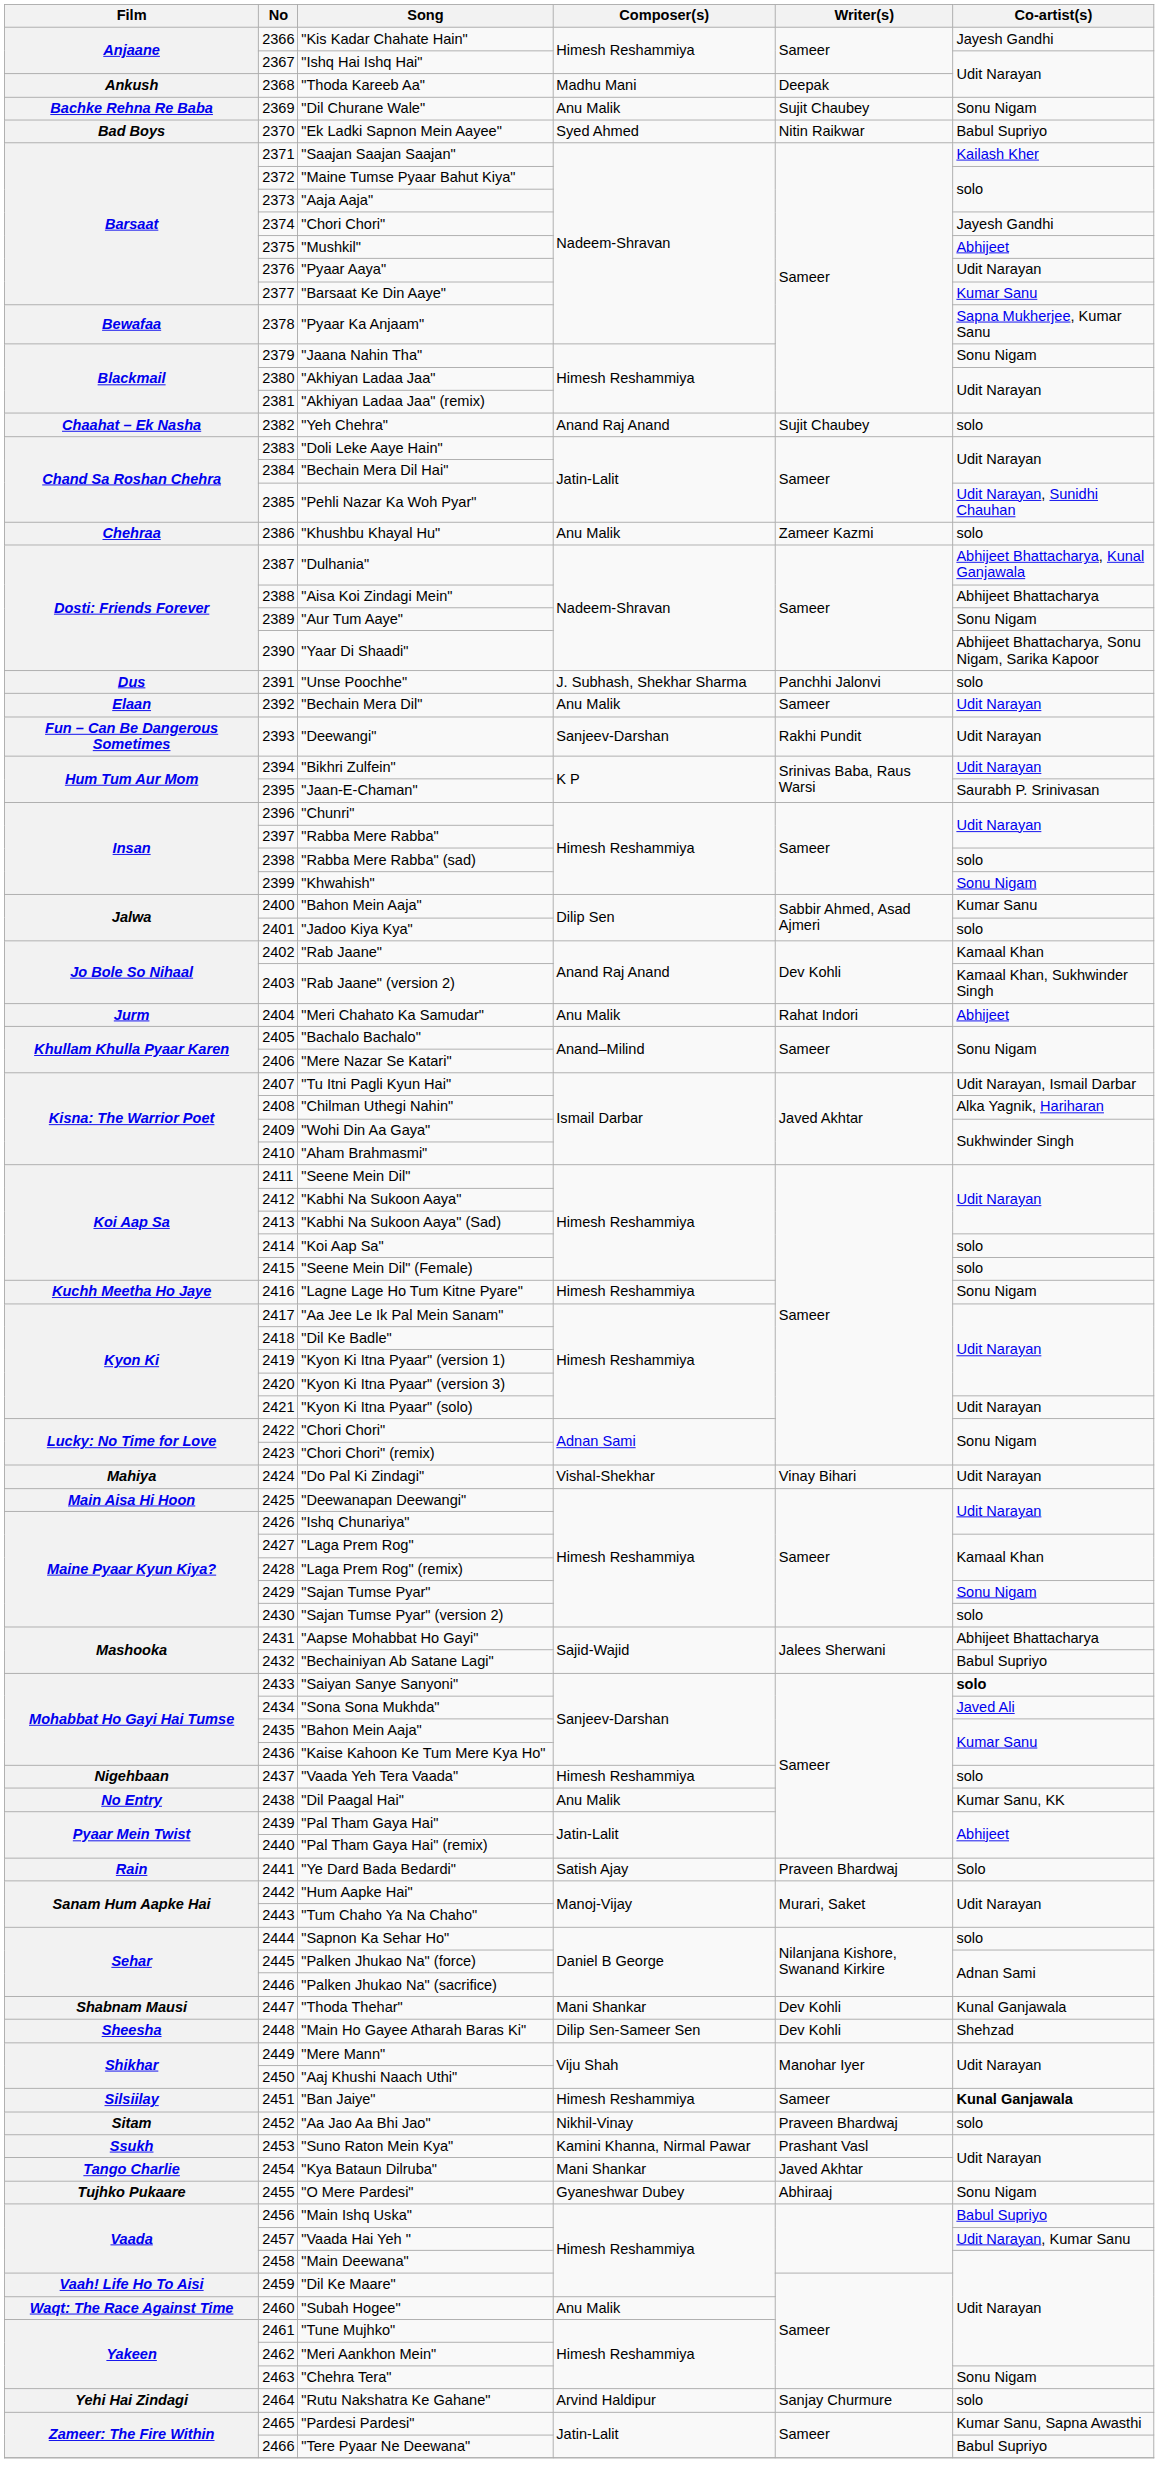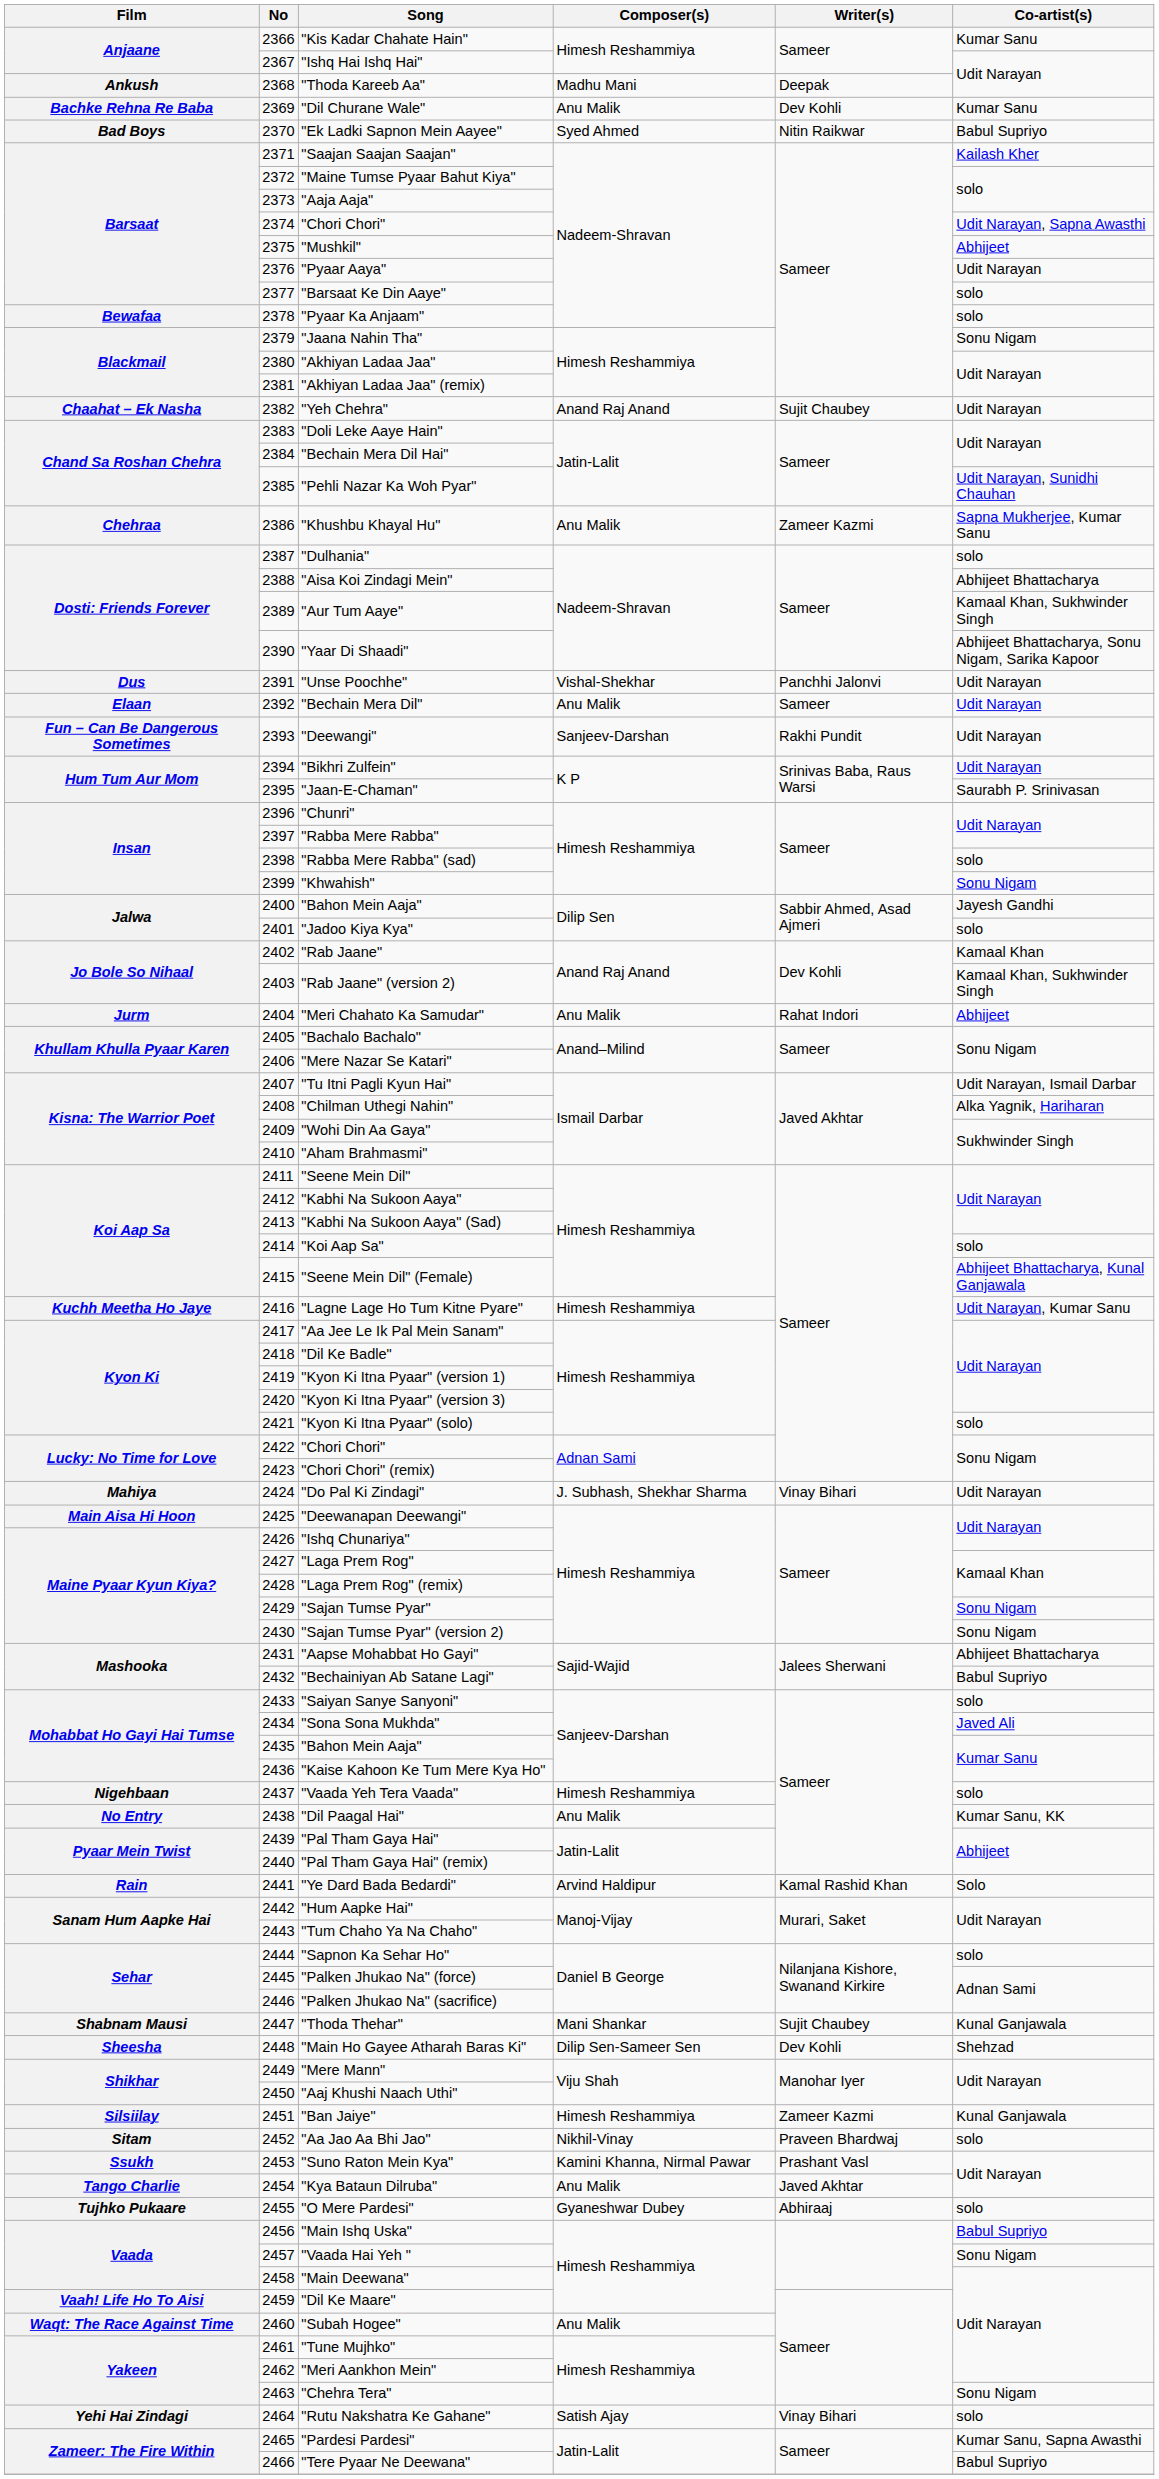(1005, 39) Jayesh Gandhi -> (997, 39) Kumar Sanu
(824, 108) Sujit Chaubey -> (810, 108) Dev Kohli
(996, 108) Sonu Nigam -> (997, 108) Kumar Sanu
(1005, 223) Jayesh Gandhi -> (1051, 223) Udit Narayan, Sapna Awasthi
(997, 293) Kumar Sanu -> (970, 293) solo
(1039, 324) Sapna Mukherjee, Kumar Sanu -> (970, 316) solo
(970, 424) solo -> (999, 408) Udit Narayan
(970, 533) solo -> (1039, 525) Sapna Mukherjee, Kumar Sanu
(1050, 565) Abhijeet Bhattacharya, Kunal Ganjawala -> (970, 556) solo
(996, 619) Sonu Nigam -> (1042, 611) Kamaal Khan, Sukhwinder Singh
(651, 681) J. Subhash, Shekhar Sharma -> (606, 681) Vishal-Shekhar
(970, 681) solo -> (999, 681) Udit Narayan
(997, 906) Kumar Sanu -> (1005, 906) Jayesh Gandhi
(970, 1268) solo -> (1050, 1277) Abhijeet Bhattacharya, Kunal Ganjawala
(996, 1291) Sonu Nigam -> (1043, 1308) Udit Narayan, Kumar Sanu
(999, 1407) Udit Narayan -> (970, 1423) solo
(606, 1476) Vishal-Shekhar -> (652, 1493) J. Subhash, Shekhar Sharma
(970, 1615) solo -> (996, 1631) Sonu Nigam
(971, 1684) bold -> (970, 1700) normal
(592, 1869) Satish Ajay -> (606, 1885) Arvind Haldipur
(838, 1869) Praveen Bhardwaj -> (843, 1885) Kamal Rashid Khan
(810, 2007) Dev Kohli -> (824, 2024) Sujit Chaubey
(804, 2100) Sameer -> (826, 2116) Zameer Kazmi
(1015, 2100) bold -> (1011, 2116) normal
(601, 2169) Mani Shankar -> (588, 2185) Anu Malik
(996, 2192) Sonu Nigam -> (970, 2208) solo
(1043, 2238) Udit Narayan, Kumar Sanu -> (996, 2255) Sonu Nigam
(606, 2400) Arvind Haldipur -> (592, 2416) Satish Ajay
(835, 2400) Sanjay Churmure -> (818, 2416) Vinay Bihari
